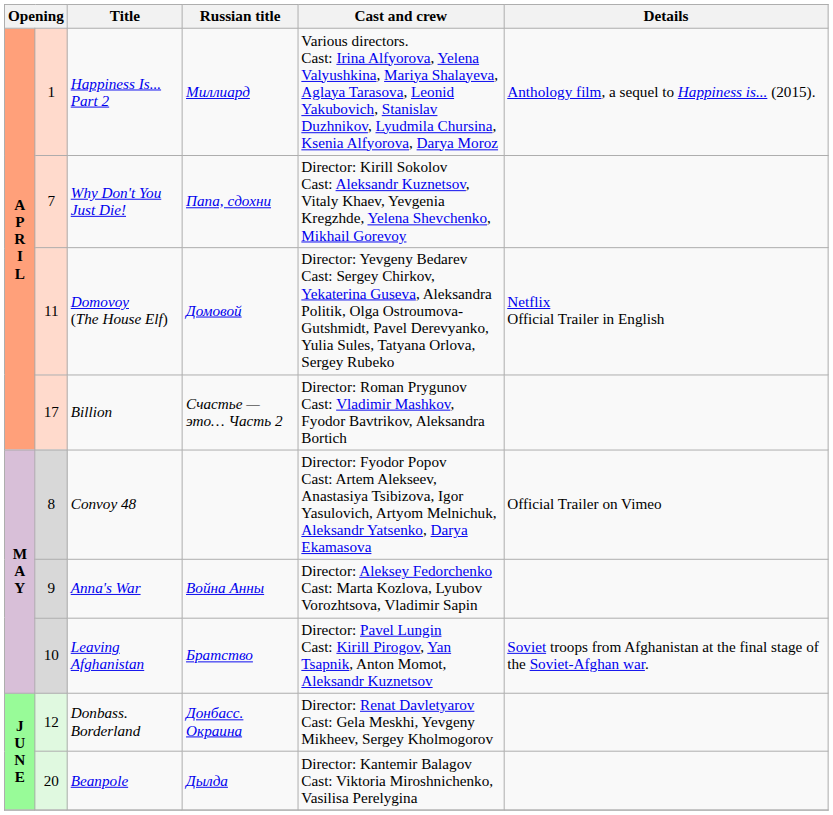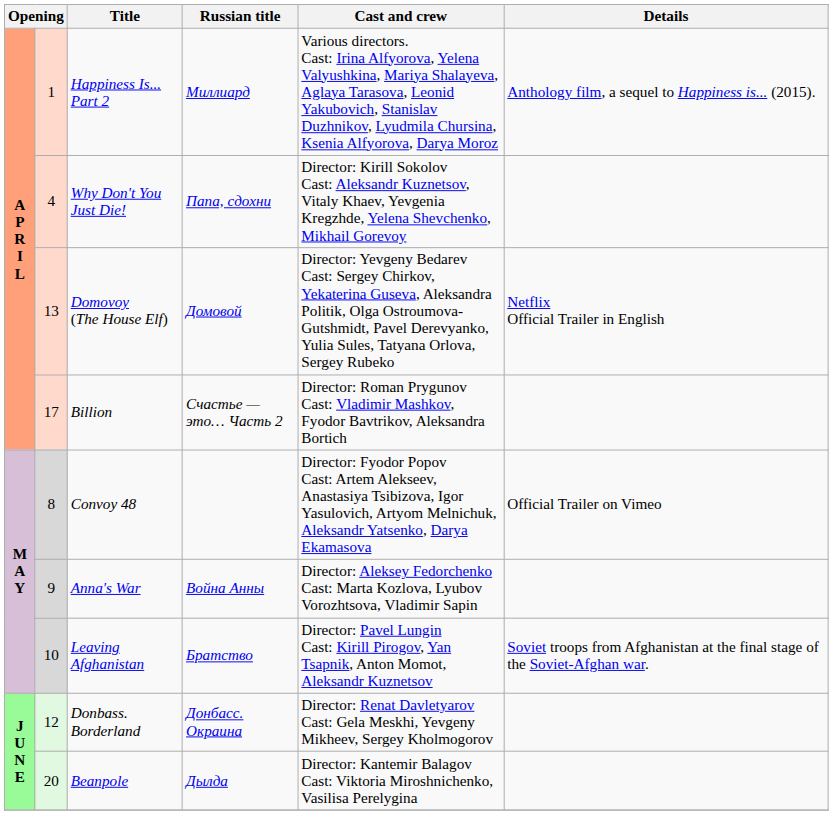(51, 201) 7 -> (51, 201) 4
(51, 311) 11 -> (51, 311) 13
